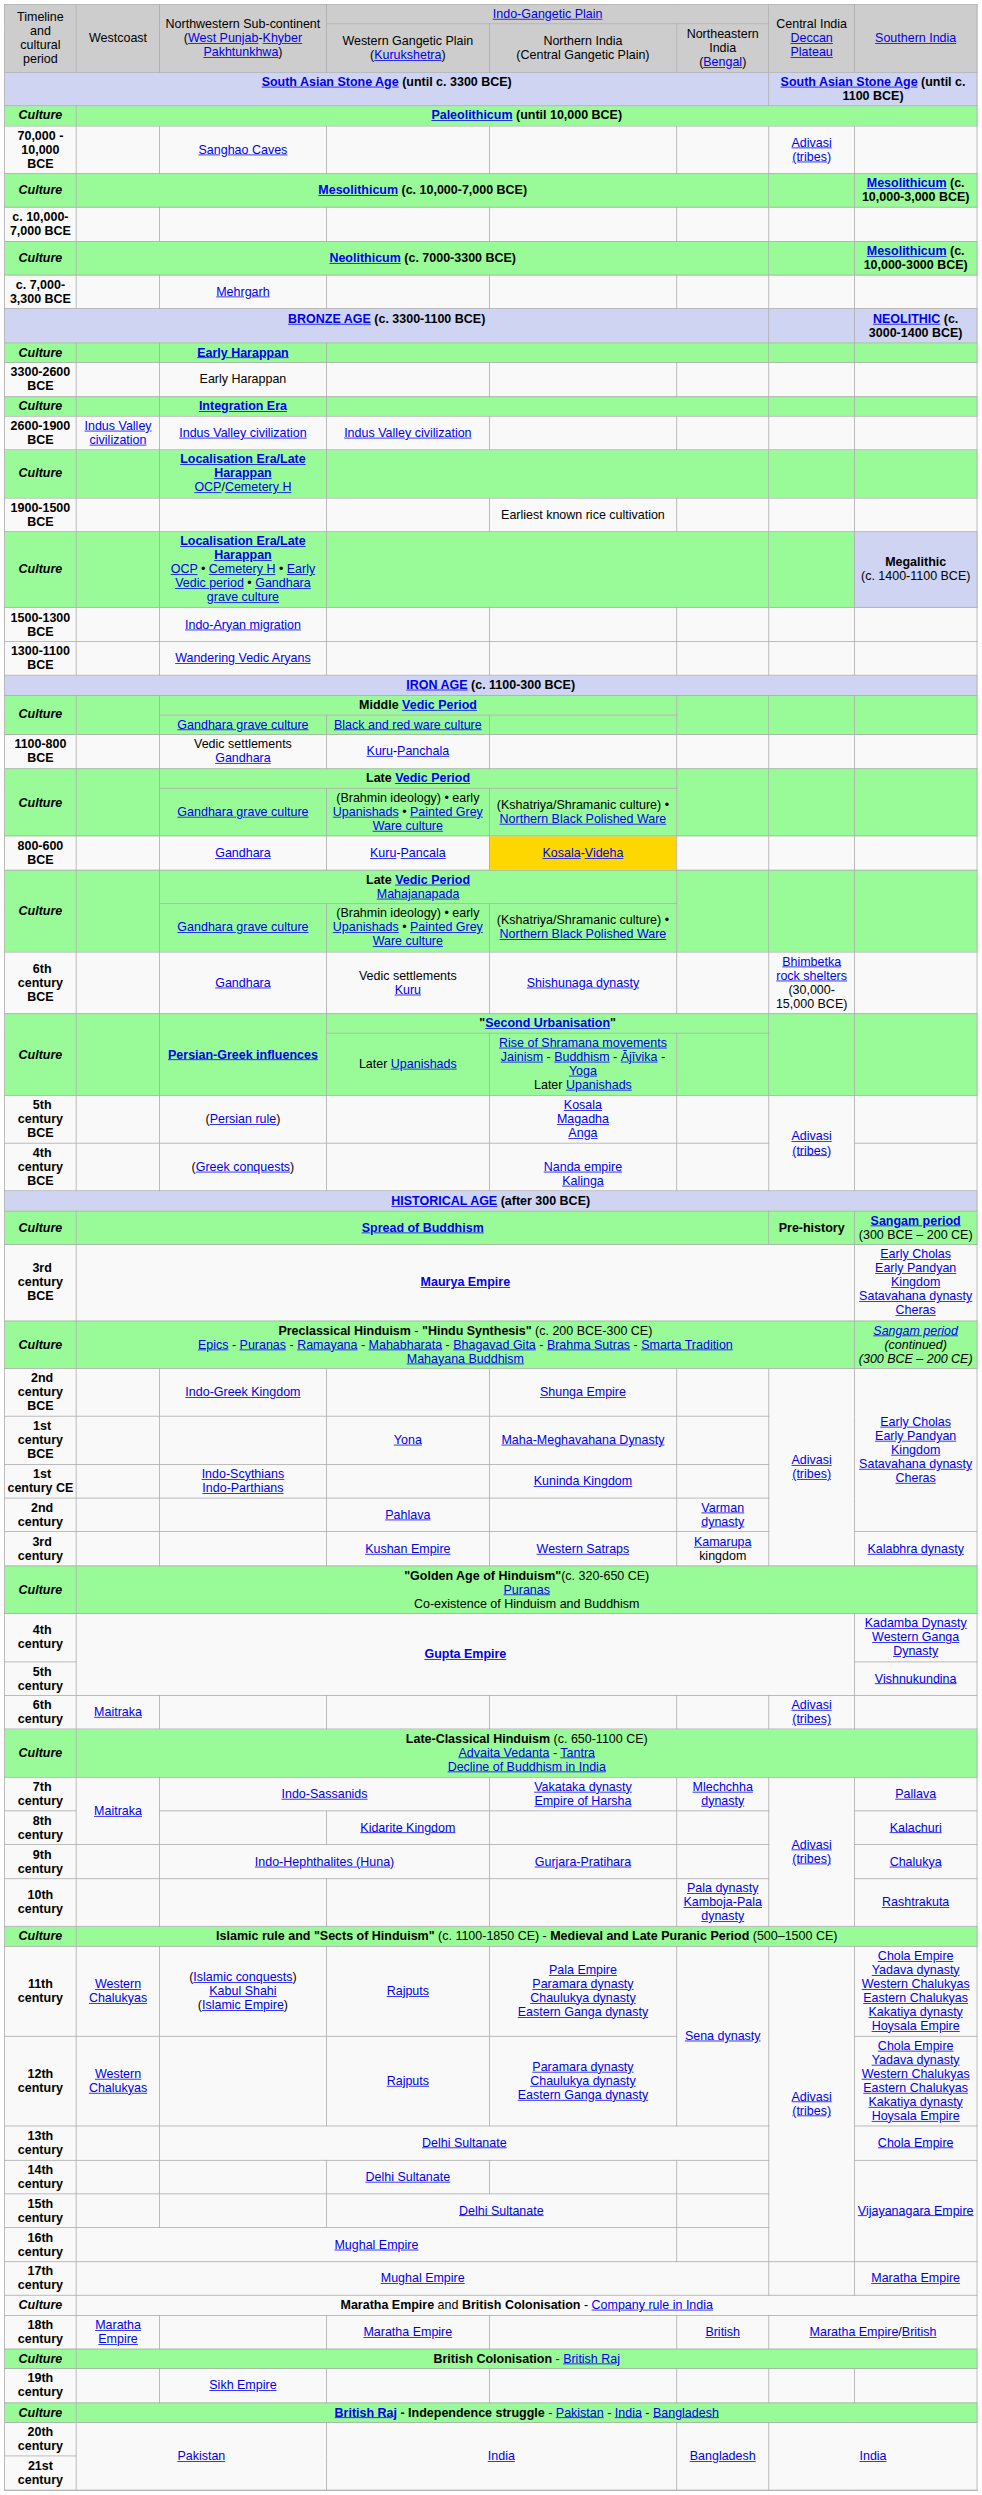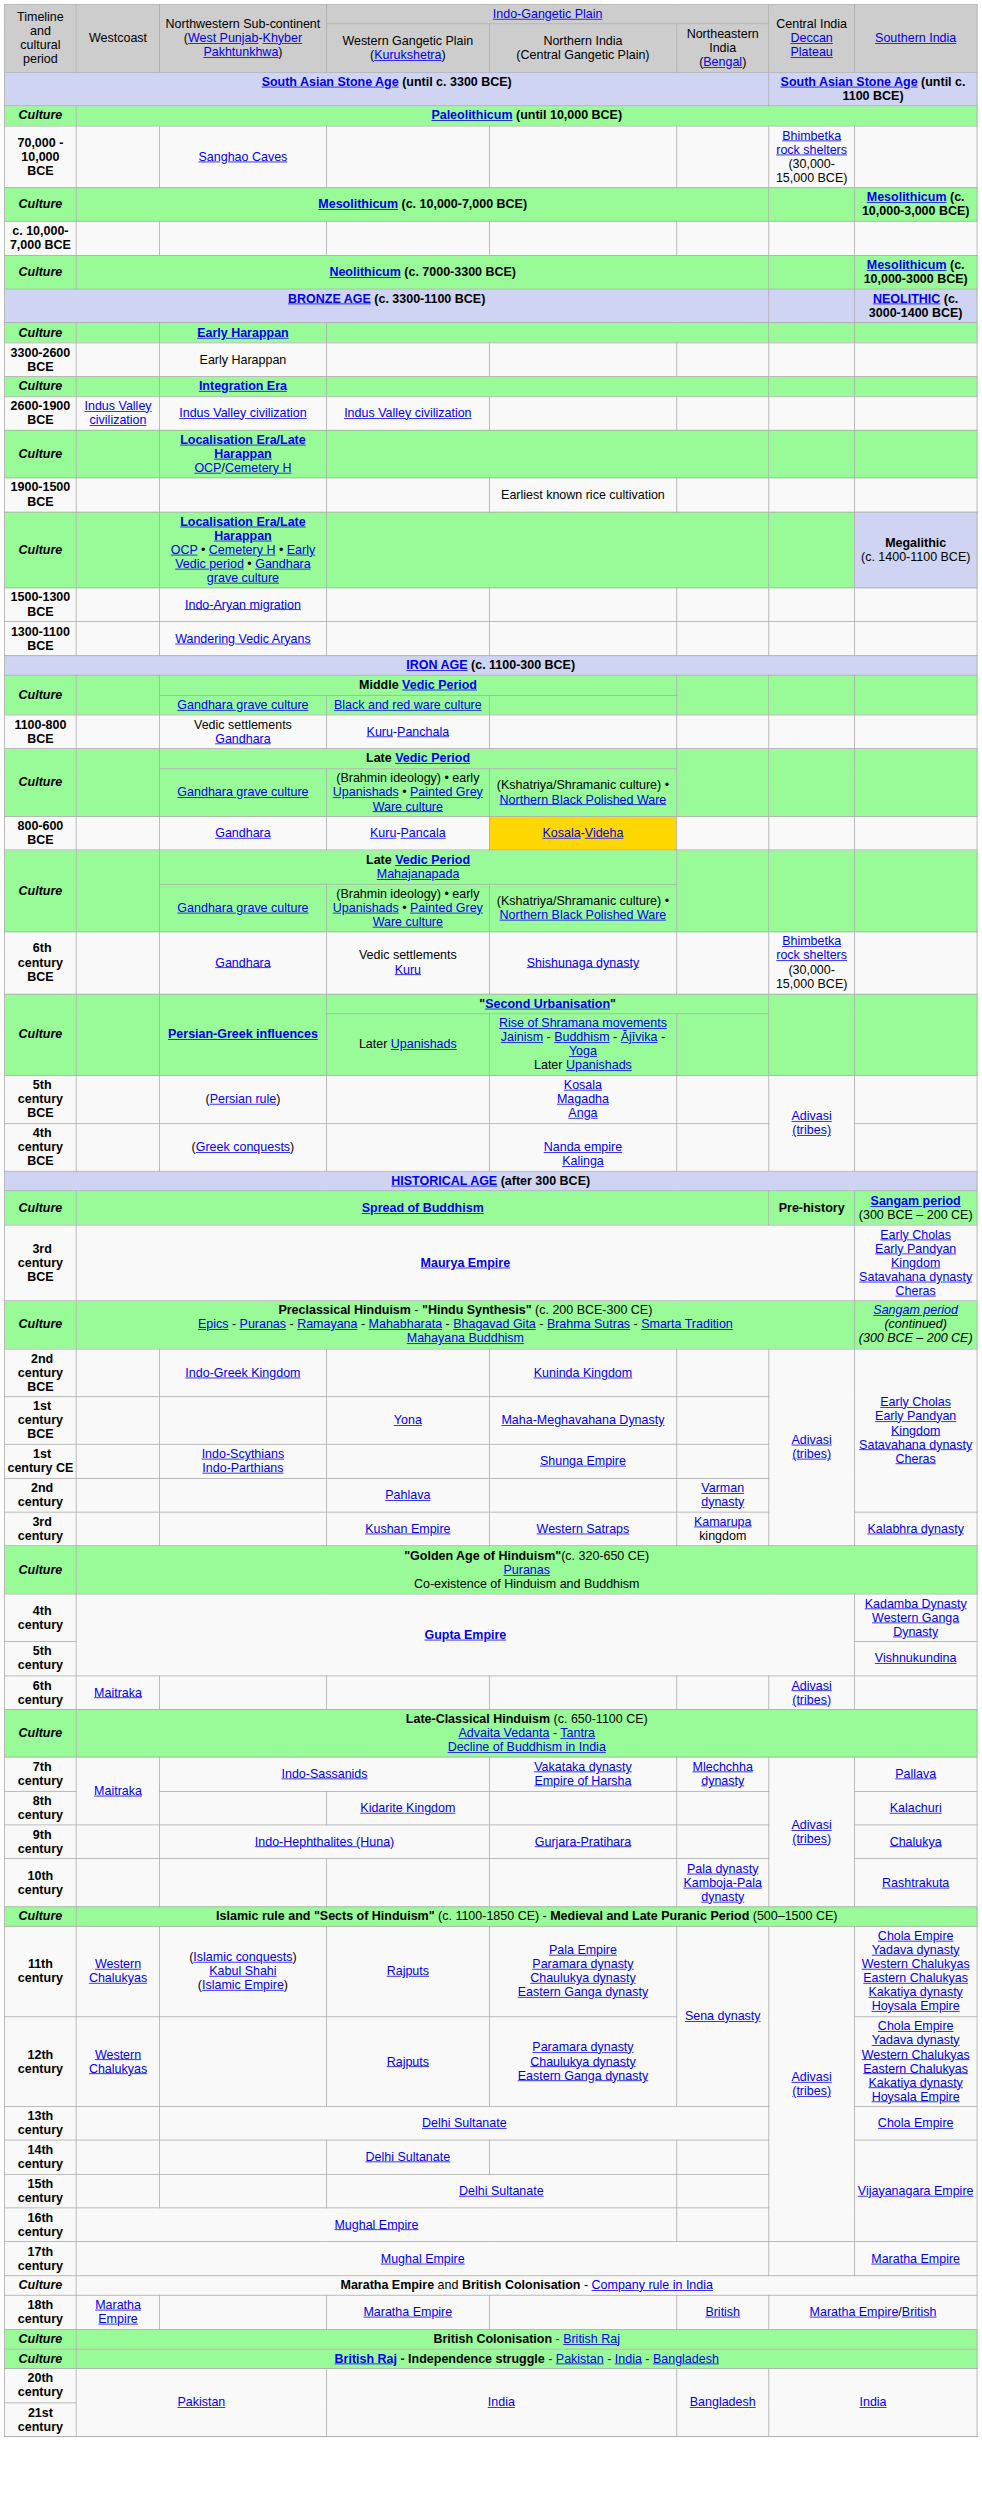(812, 149) Adivasi (tribes) -> (812, 156) Bhimbetka rock shelters (30,000-15,000 BCE)
- row: (40, 292)
(583, 1392) Shunga Empire -> (583, 1372) Kuninda Kingdom
(583, 1481) Kuninda Kingdom -> (583, 1461) Shunga Empire
- row: (40, 2385)
